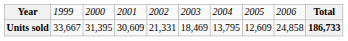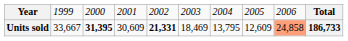(99, 28) normal -> (99, 28) bold
(163, 28) normal -> (163, 28) bold
(290, 28) no background -> (290, 28) lightsalmon background
